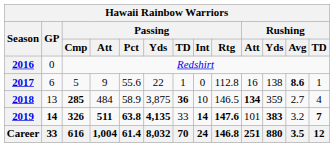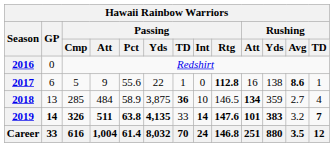(227, 82) normal -> (227, 82) bold
(76, 99) bold -> (76, 99) normal
(252, 116) normal -> (252, 116) bold
